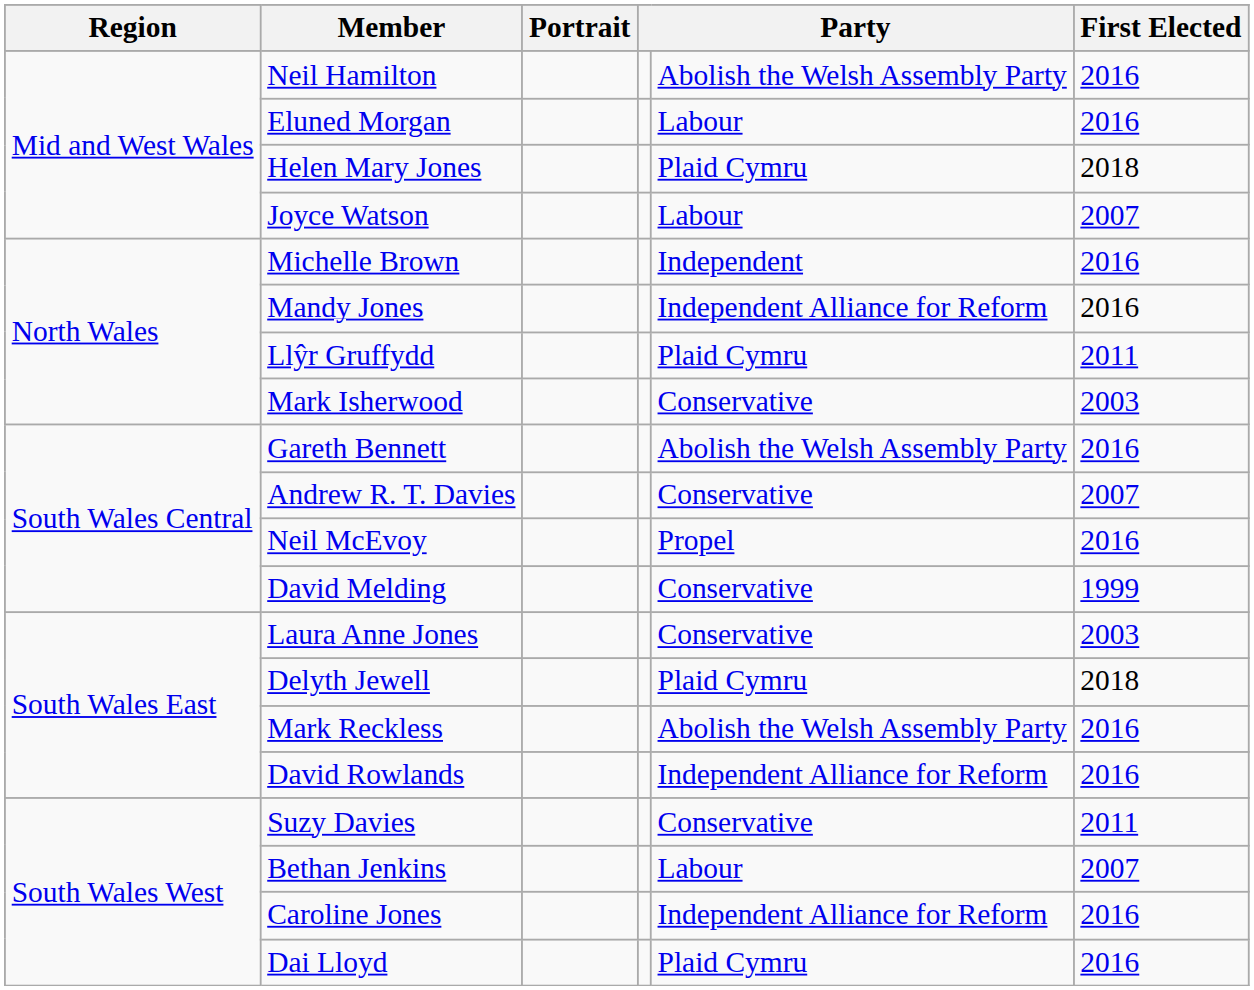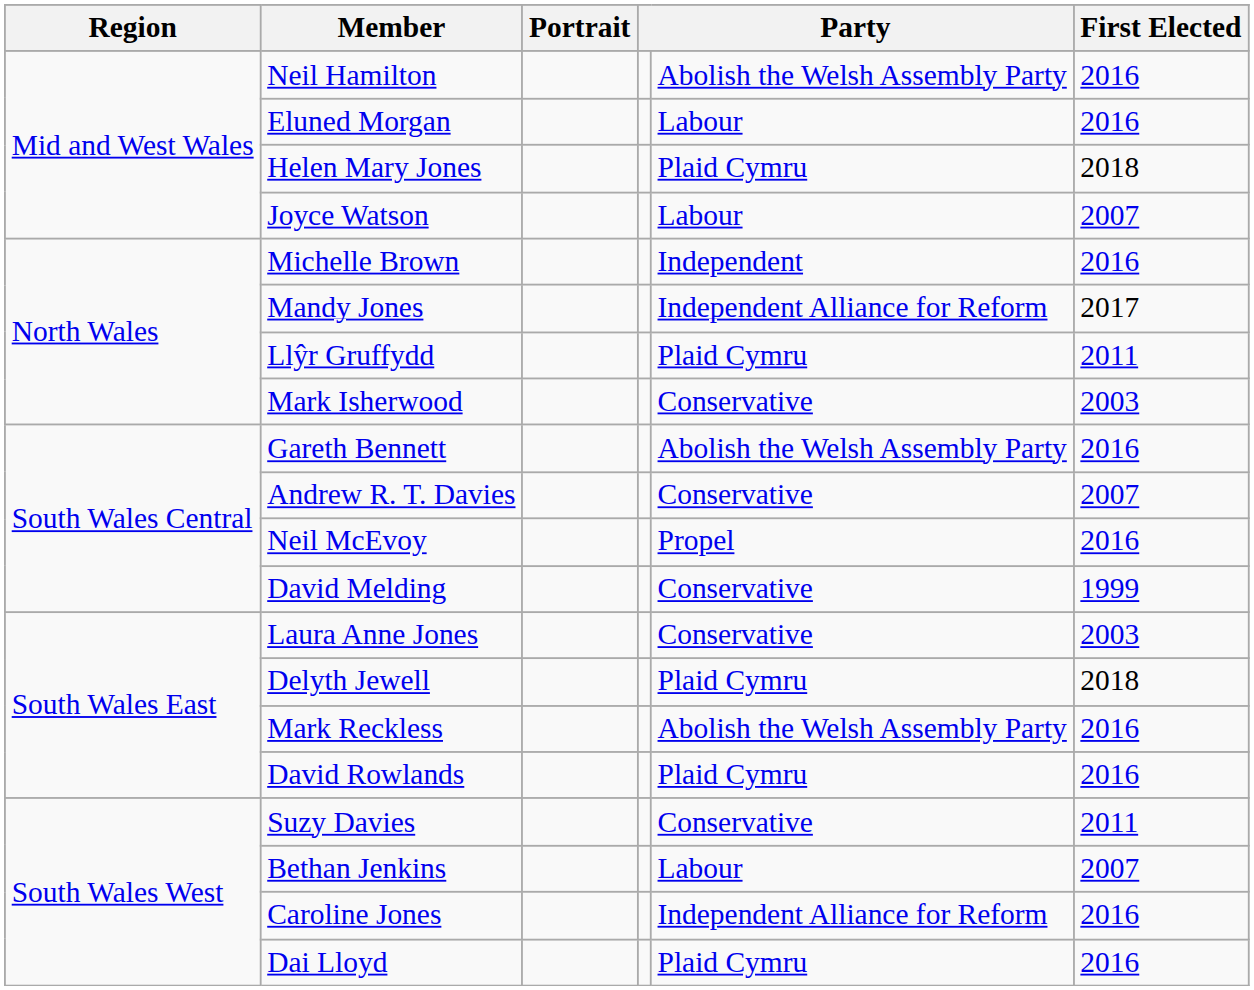(1110, 307) 2016 -> (1110, 307) 2017
(853, 774) Independent Alliance for Reform -> (732, 774) Plaid Cymru
